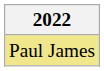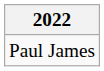(52, 50) khaki background -> (52, 50) no background
